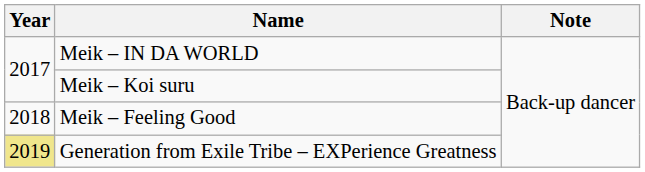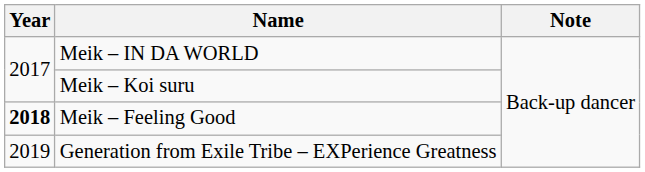(30, 118) normal -> (30, 118) bold
(30, 150) khaki background -> (30, 150) no background
